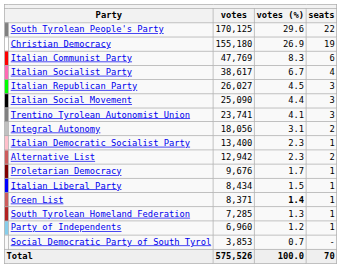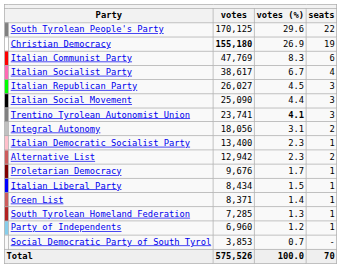(234, 44) normal -> (234, 44) bold
(296, 115) normal -> (296, 115) bold
(296, 200) bold -> (296, 200) normal
